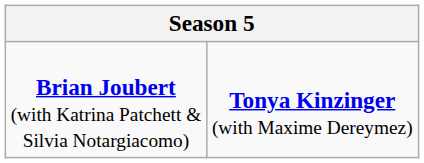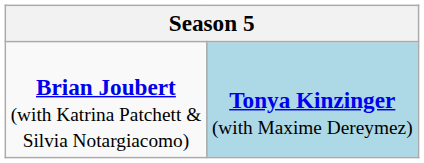(312, 112) no background -> (312, 112) lightblue background
